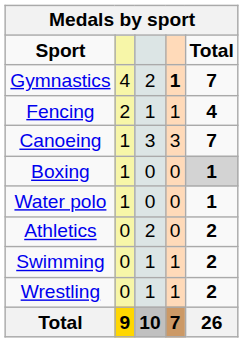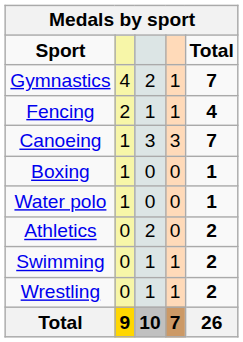(175, 80) bold -> (175, 80) normal
(212, 171) lightgrey background -> (212, 171) no background
